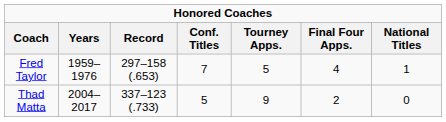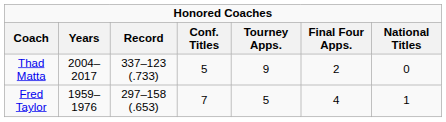rows swapped: (31, 69) <-> (31, 100)
